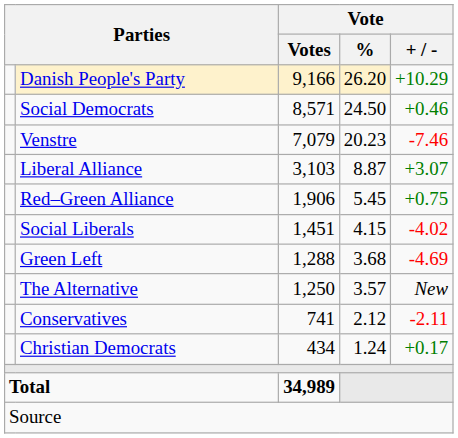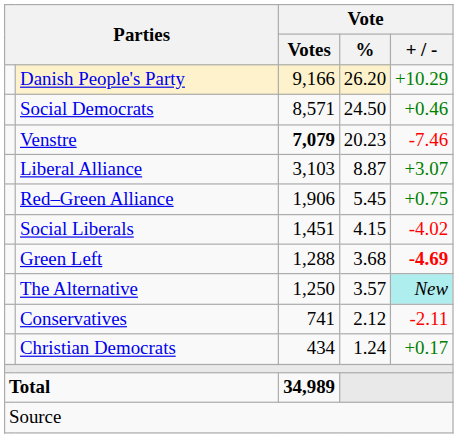(314, 139) normal -> (314, 139) bold
(428, 259) normal -> (428, 259) bold
(431, 288) no background -> (431, 288) paleturquoise background
